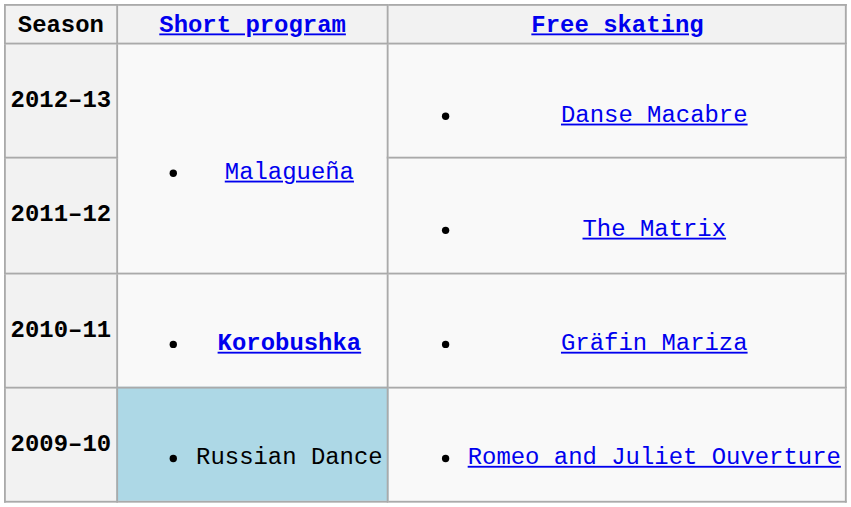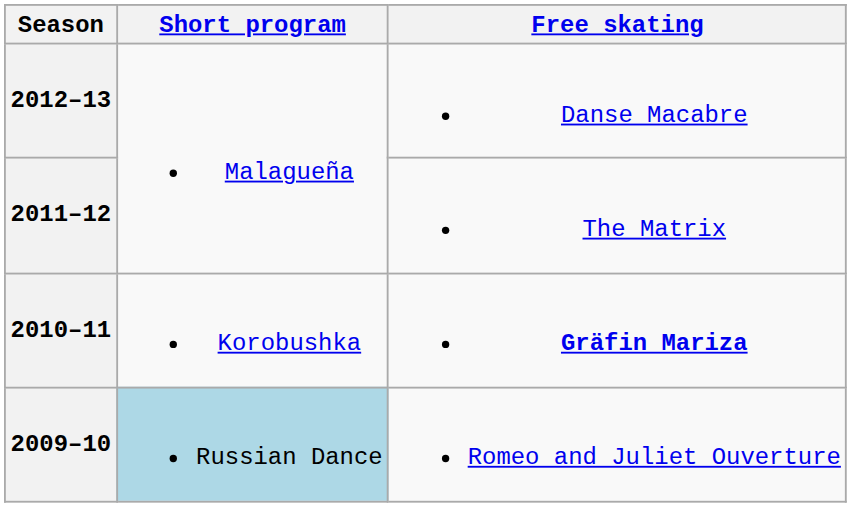(253, 344) bold -> (253, 344) normal
(617, 344) normal -> (617, 344) bold
